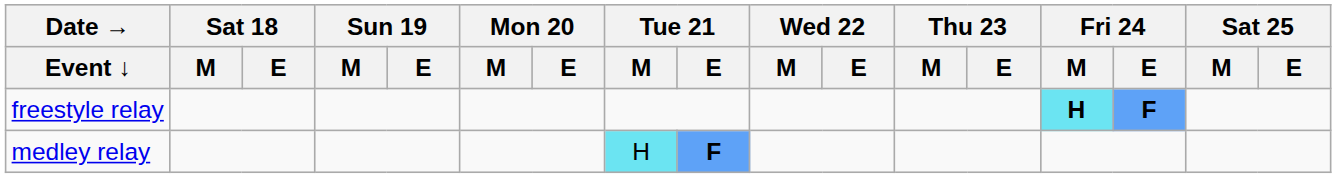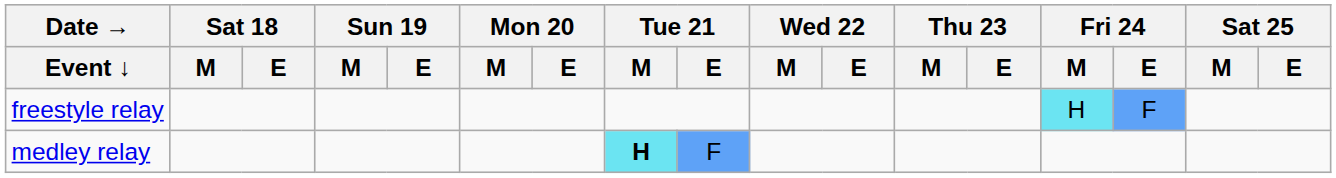(1076, 110) bold -> (1076, 110) normal
(1149, 110) bold -> (1149, 110) normal
(641, 152) normal -> (641, 152) bold
(714, 152) bold -> (714, 152) normal
